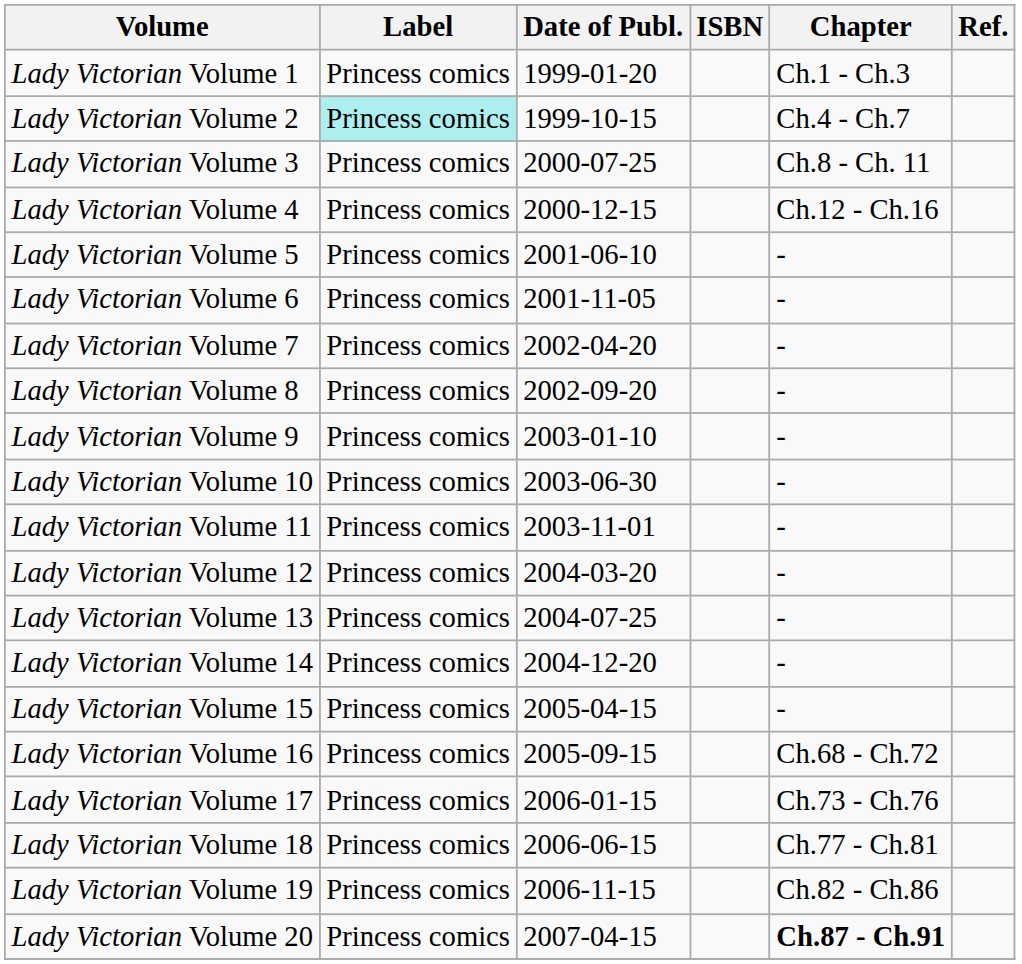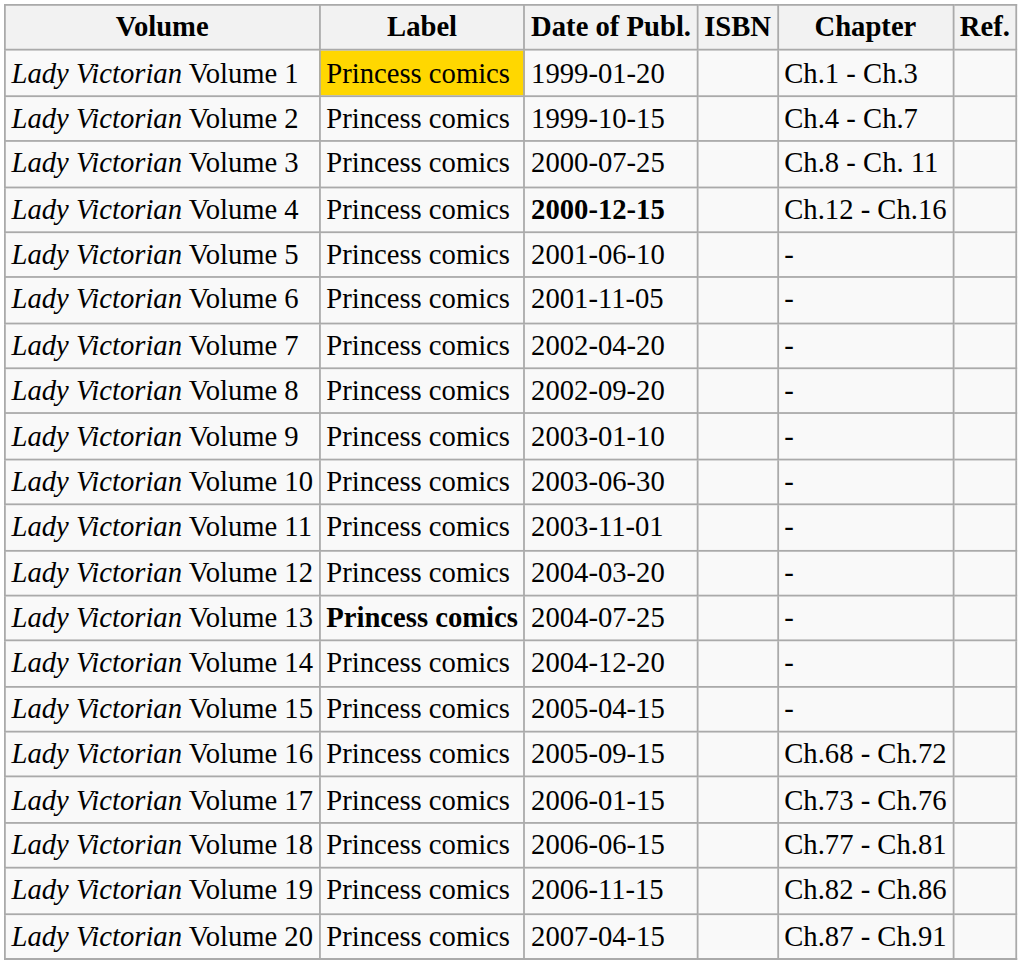(418, 72) no background -> (418, 72) gold background
(418, 118) paleturquoise background -> (418, 118) no background
(590, 208) normal -> (598, 208) bold
(418, 617) normal -> (422, 617) bold
(861, 935) bold -> (865, 935) normal
